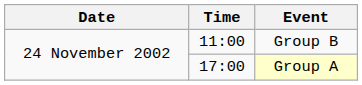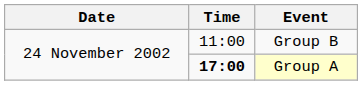(222, 67) normal -> (222, 67) bold
